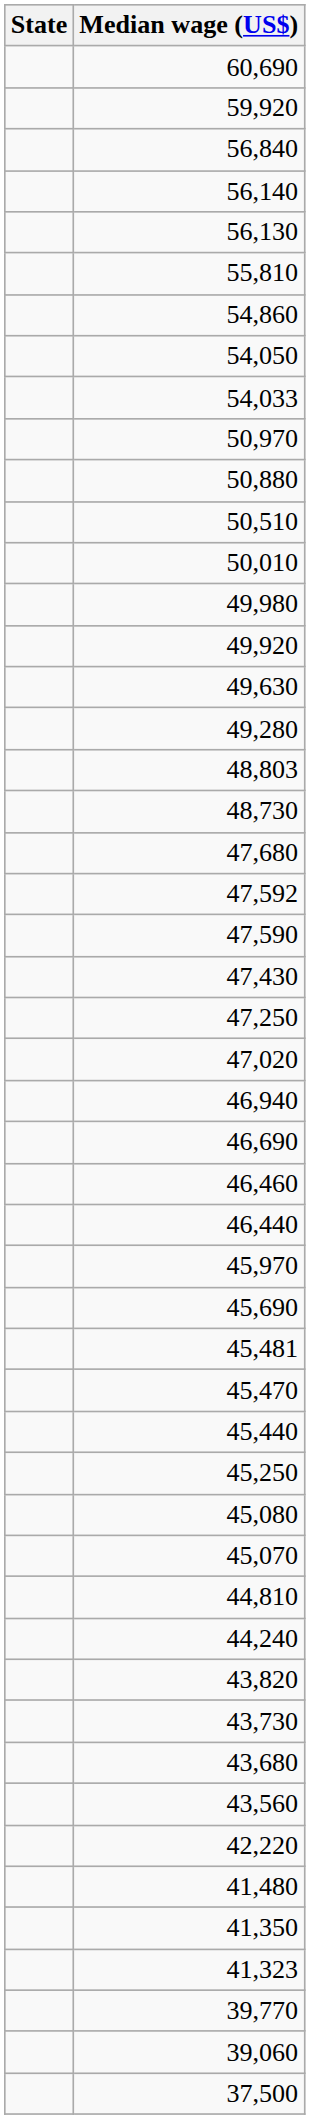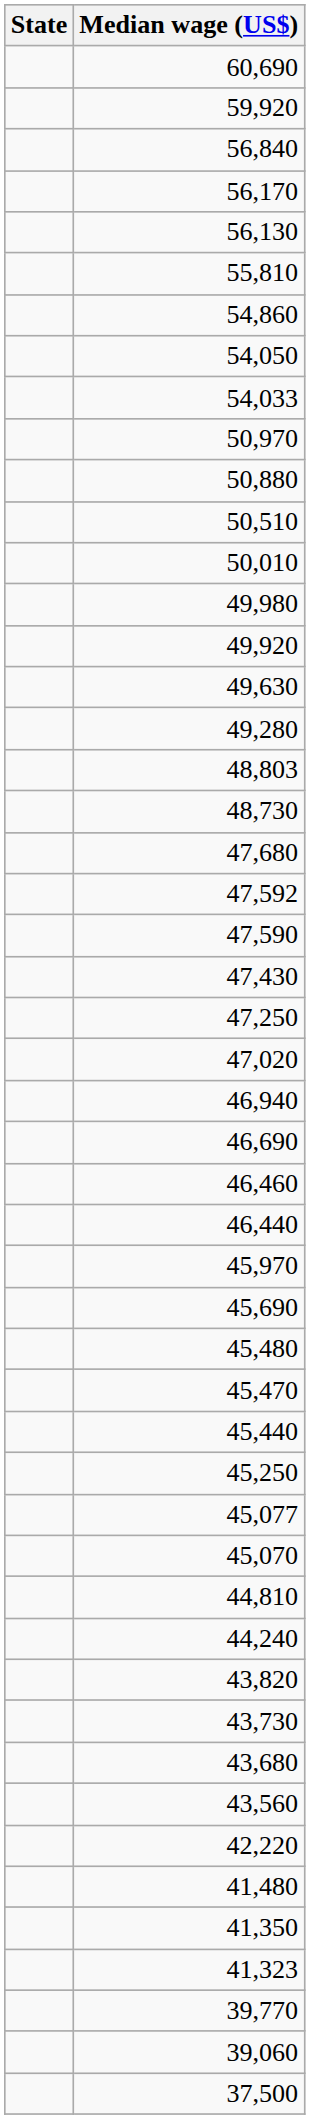(262, 190) 56,140 -> (262, 190) 56,170
(262, 1348) 45,481 -> (262, 1348) 45,480
(262, 1514) 45,080 -> (262, 1514) 45,077
